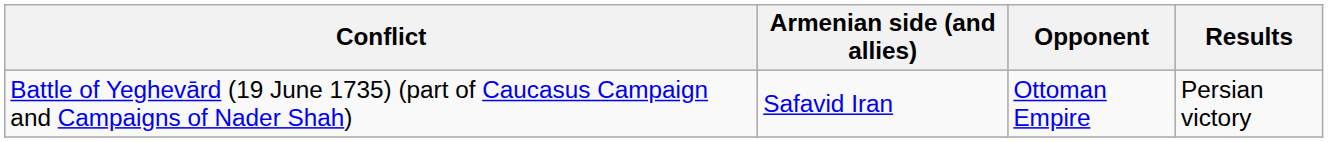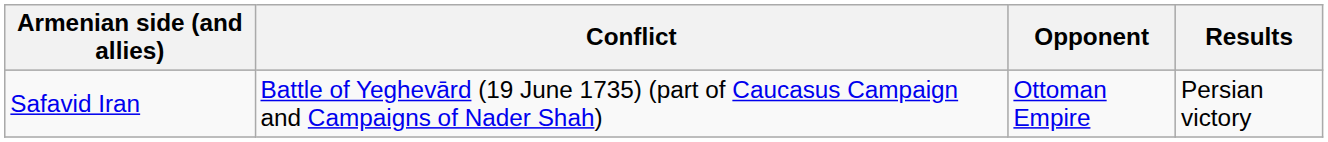columns swapped: (381, 37) <-> (883, 37)
